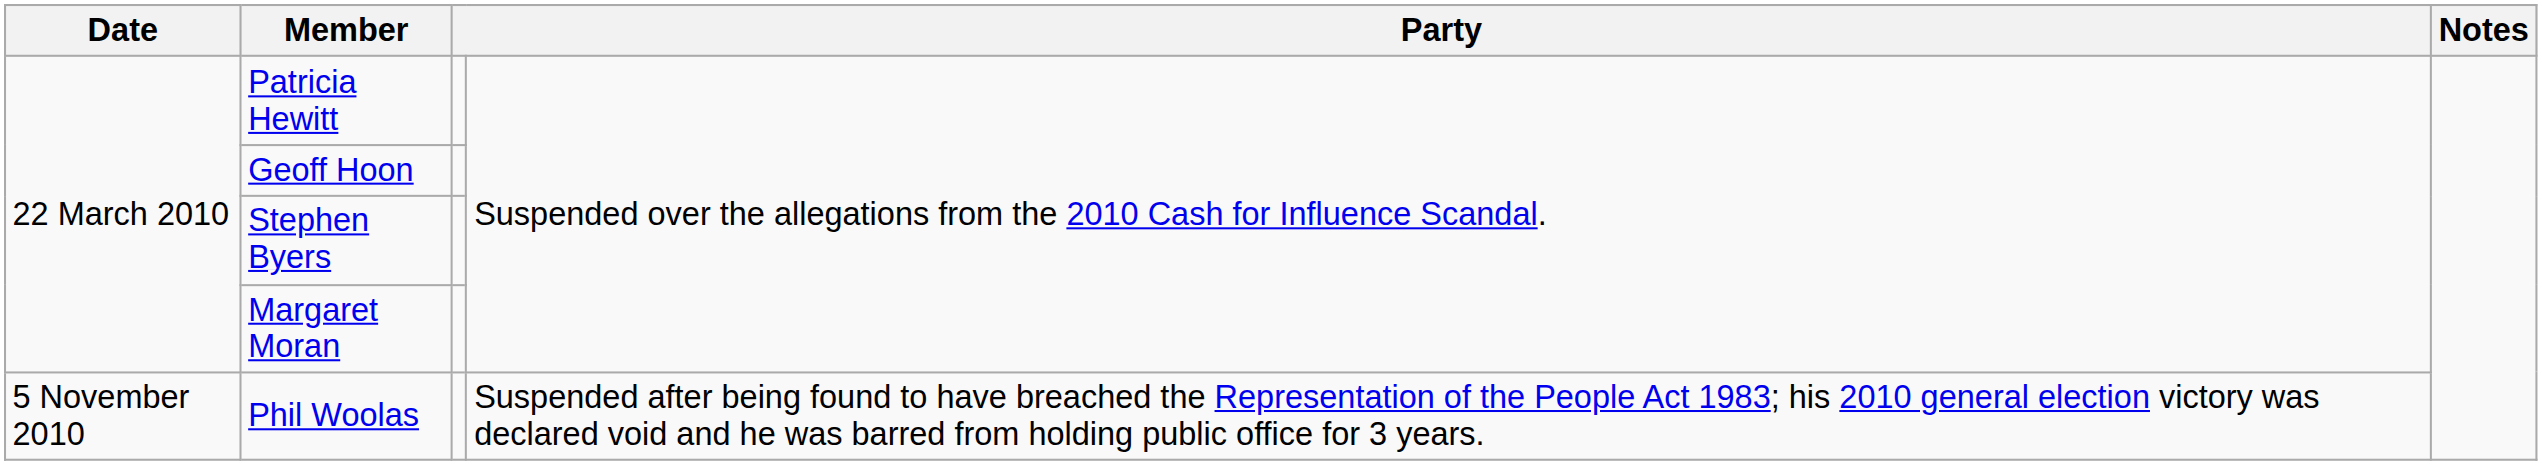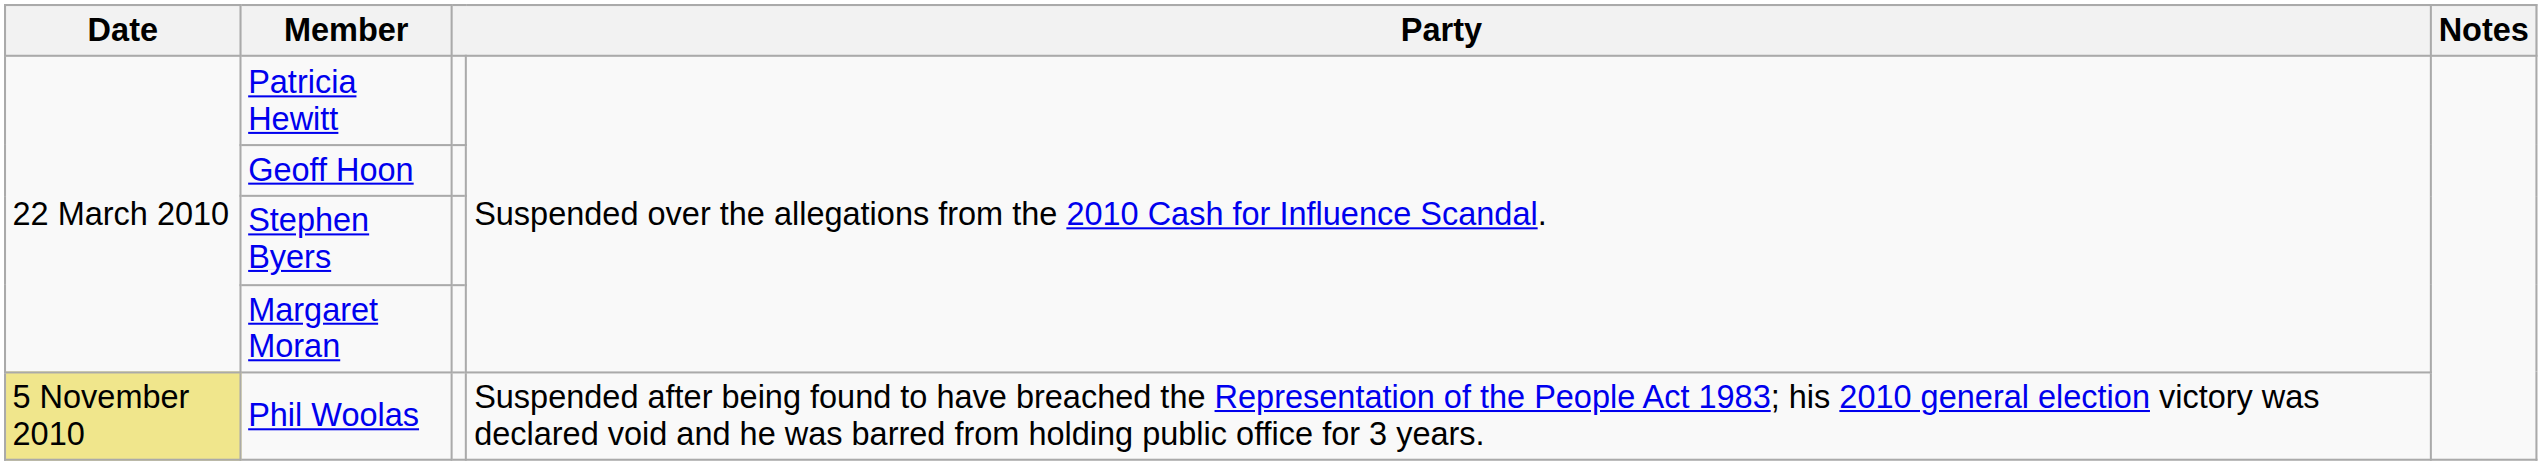(101, 415) no background -> (101, 415) khaki background
